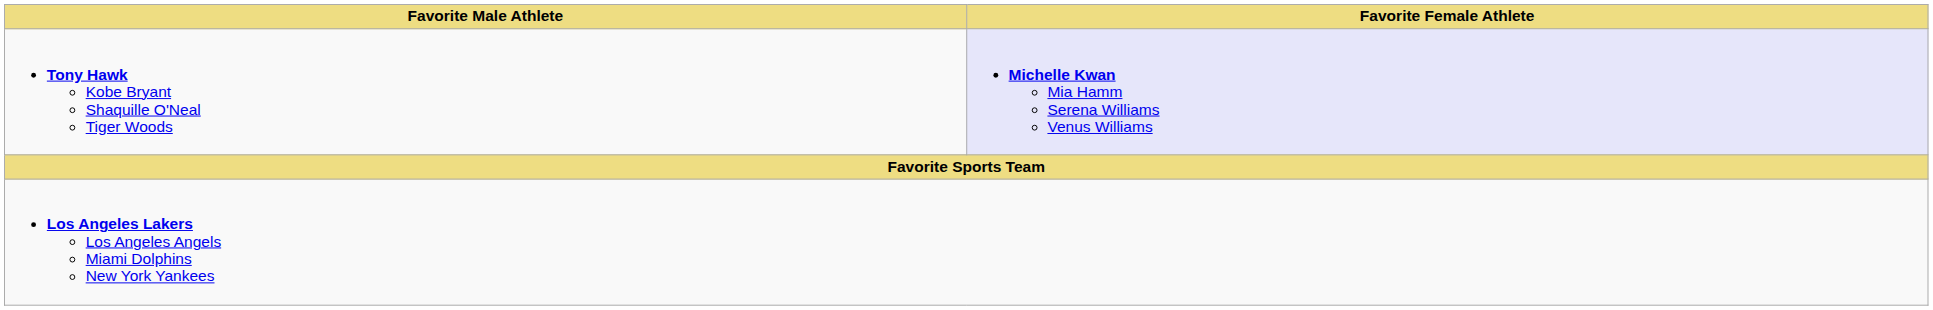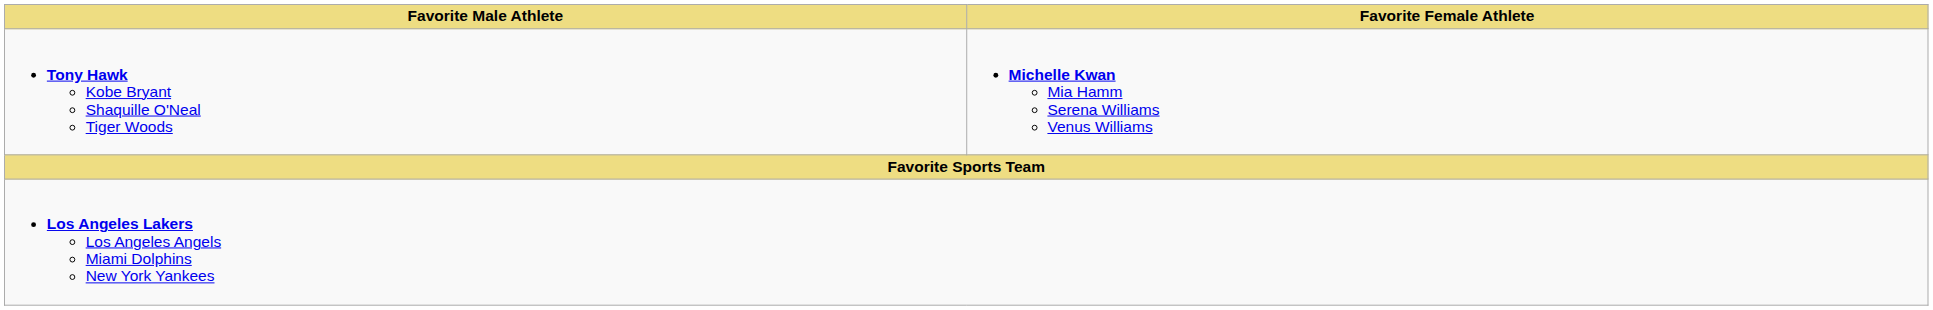(1447, 101) lavender background -> (1447, 101) no background
